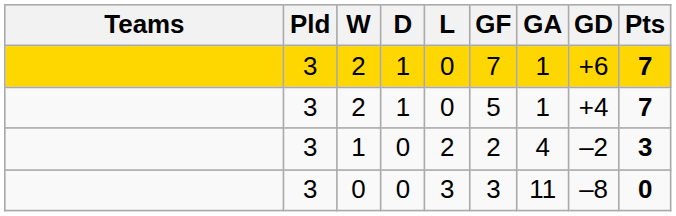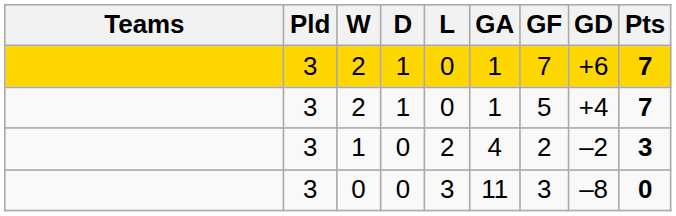columns swapped: (493, 25) <-> (543, 25)
